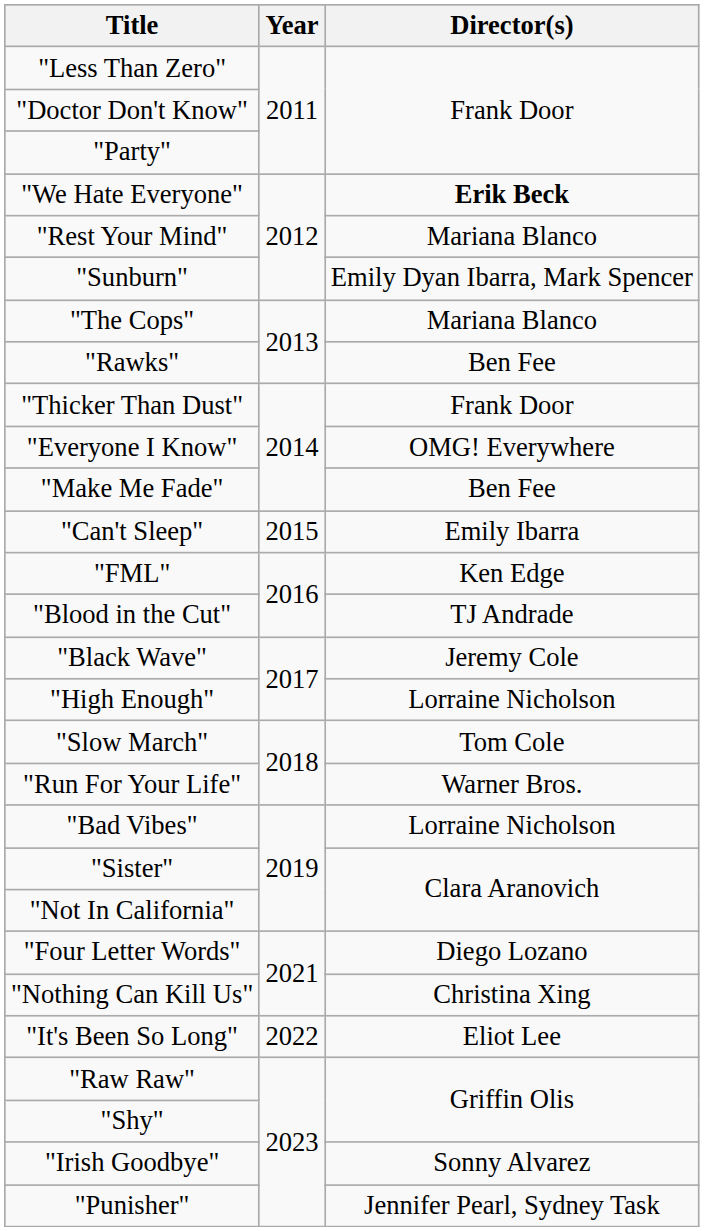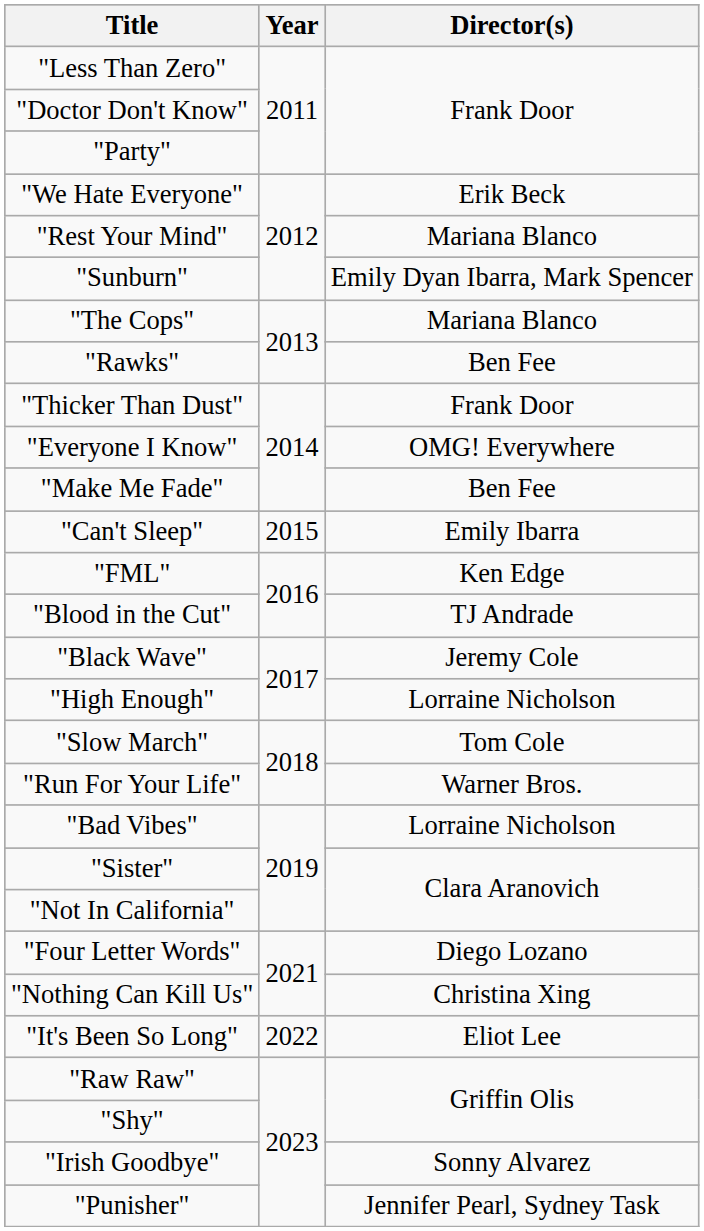(512, 194) bold -> (512, 194) normal
